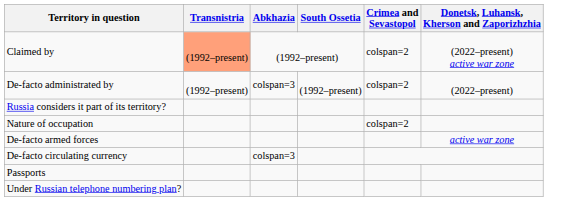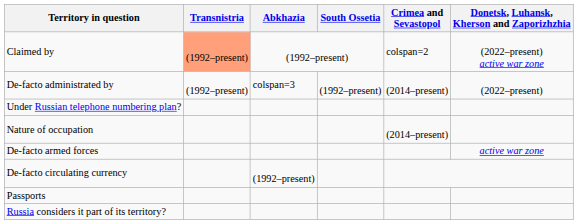(387, 85) colspan=2 -> (417, 91) (2014–present)
rows swapped: (86, 107) <-> (94, 188)
(387, 123) colspan=2 -> (417, 135) (2014–present)
(274, 156) colspan=3 -> (284, 179) (1992–present)
